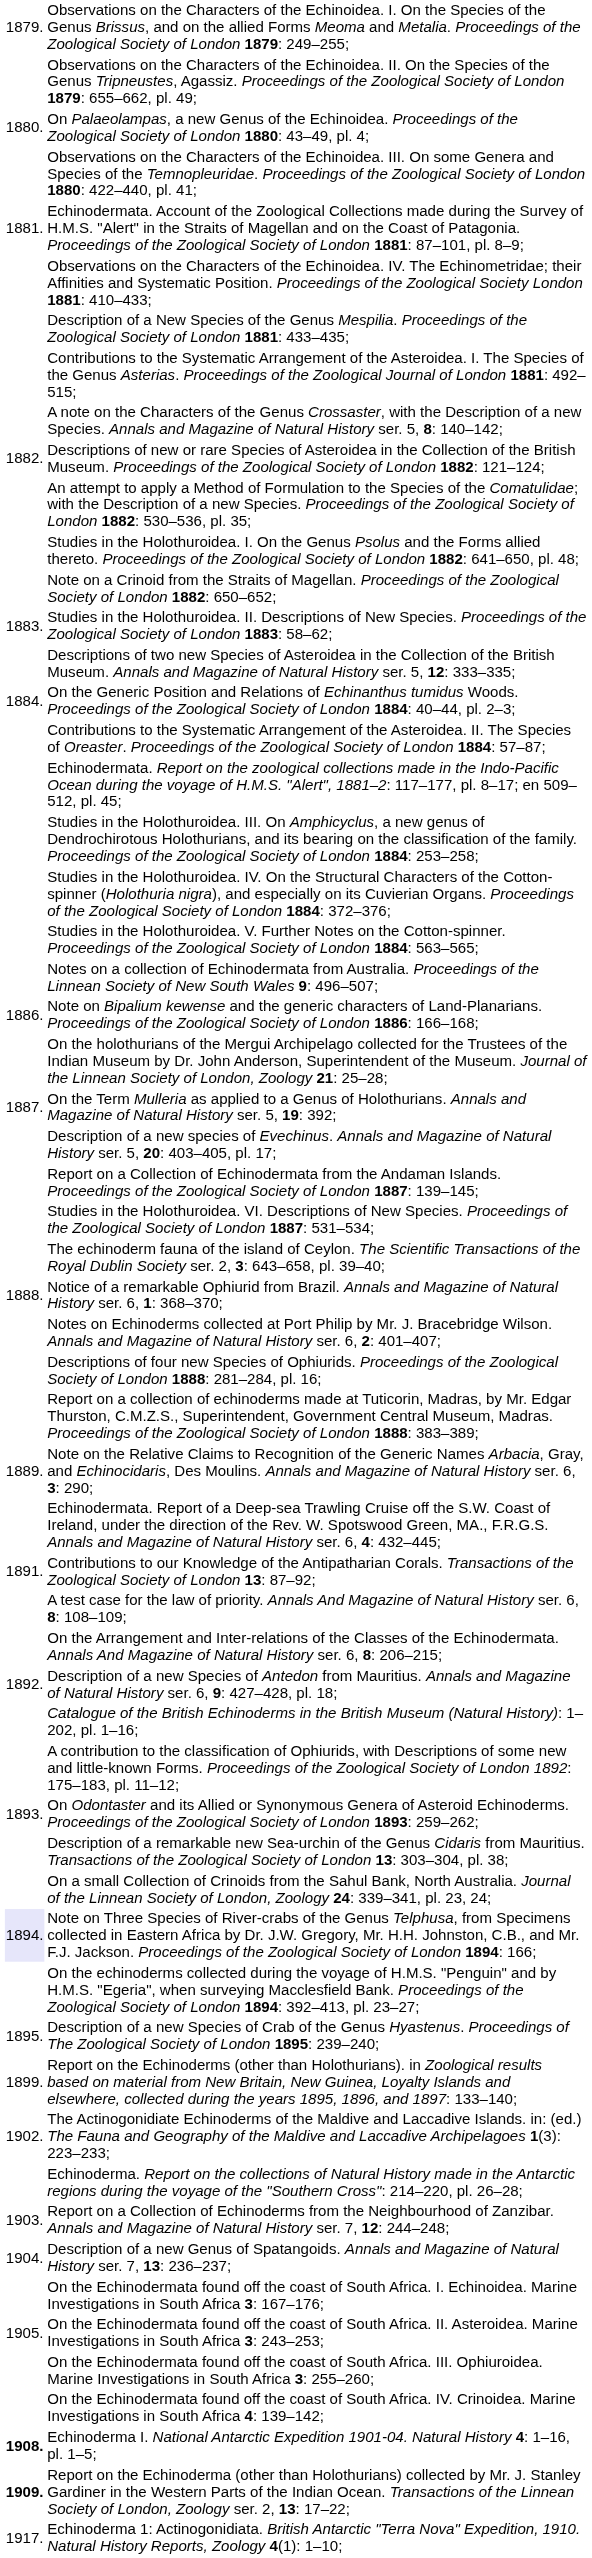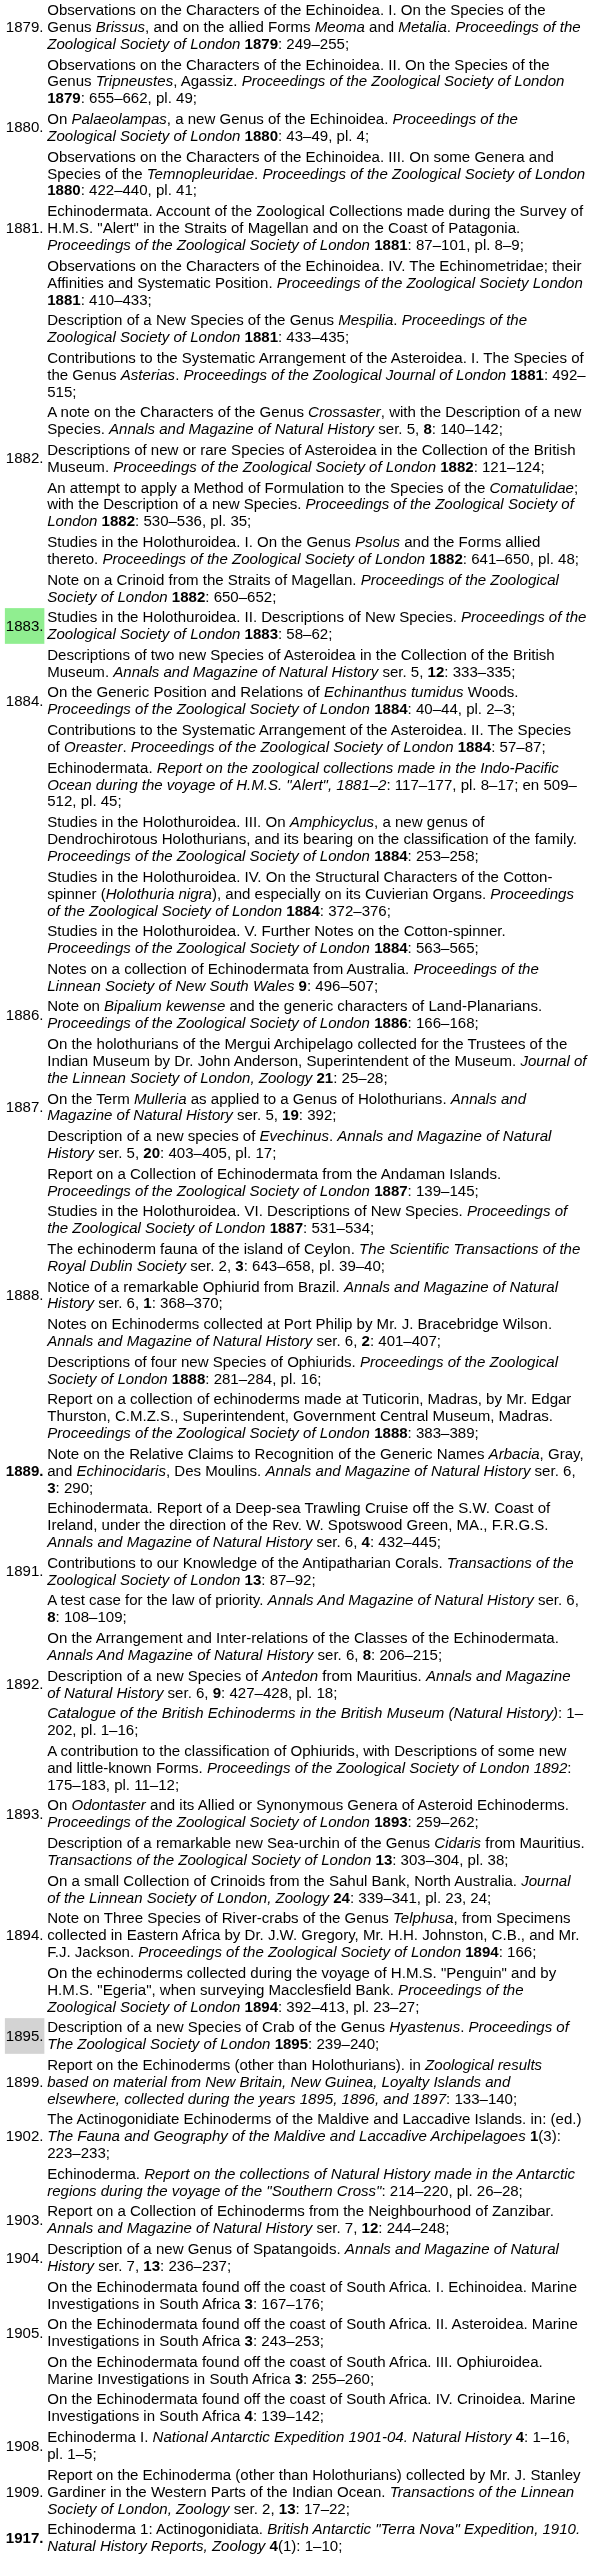(25, 626) no background -> (25, 626) lightgreen background
(25, 1471) normal -> (25, 1471) bold
(25, 1935) lavender background -> (25, 1935) no background
(25, 2036) no background -> (25, 2036) lightgrey background
(25, 2445) bold -> (25, 2445) normal
(25, 2491) bold -> (25, 2491) normal
(25, 2537) normal -> (25, 2537) bold
